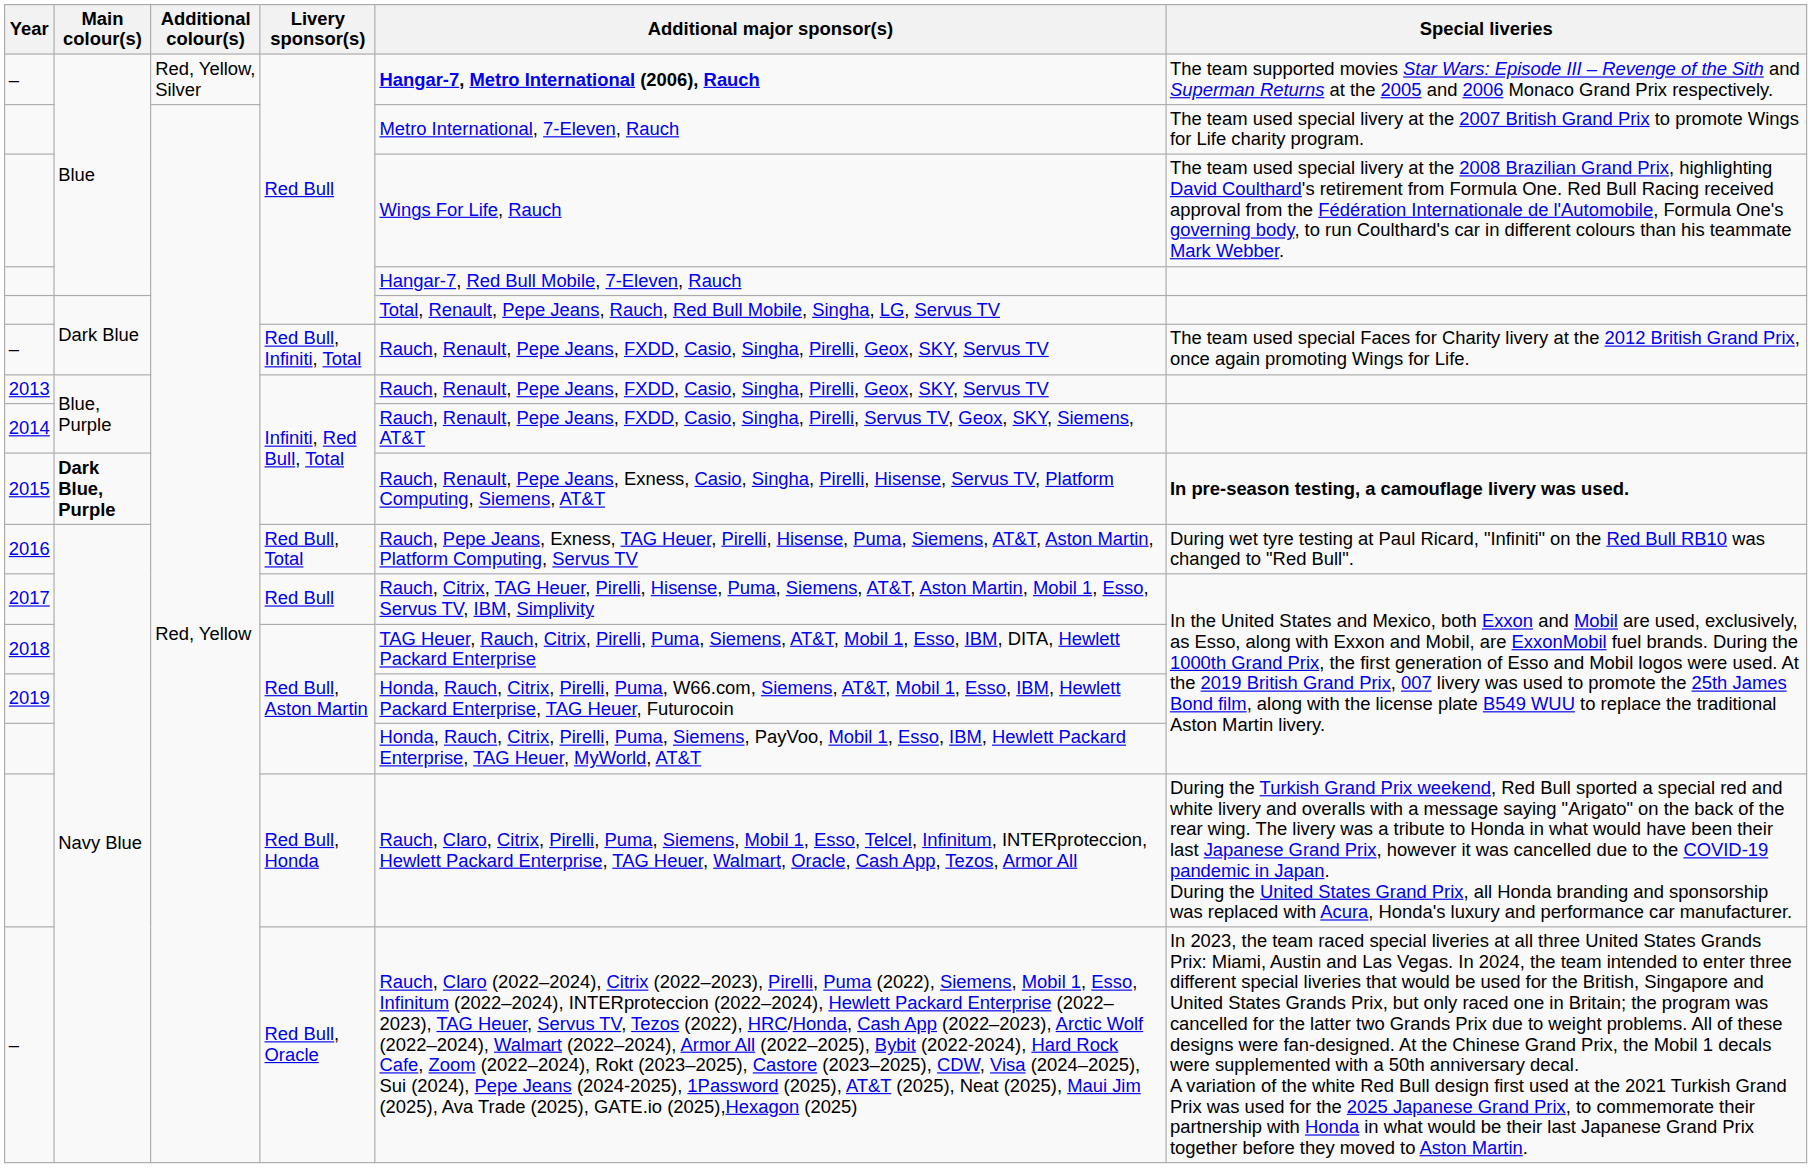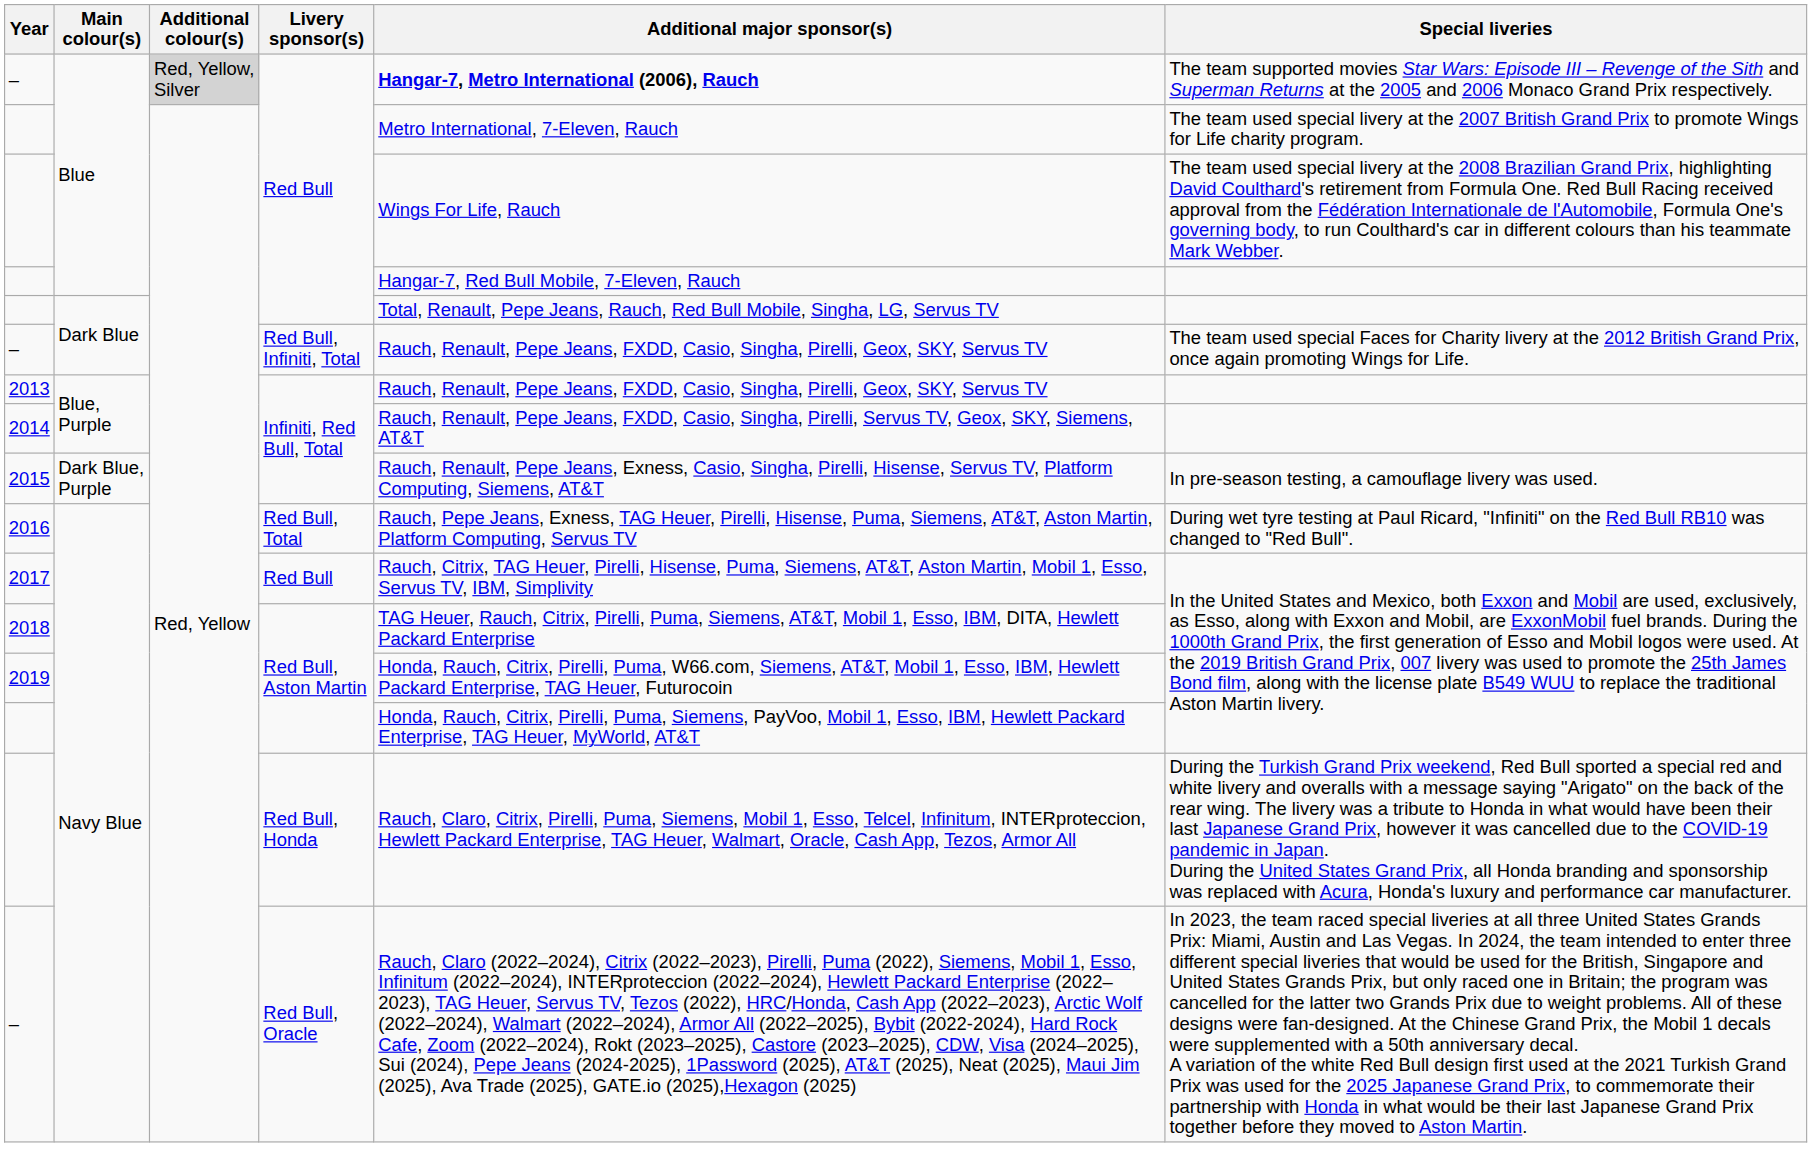(205, 79) no background -> (204, 79) lightgrey background
(87, 488) bold -> (101, 478) normal
(1399, 488) bold -> (1384, 478) normal
